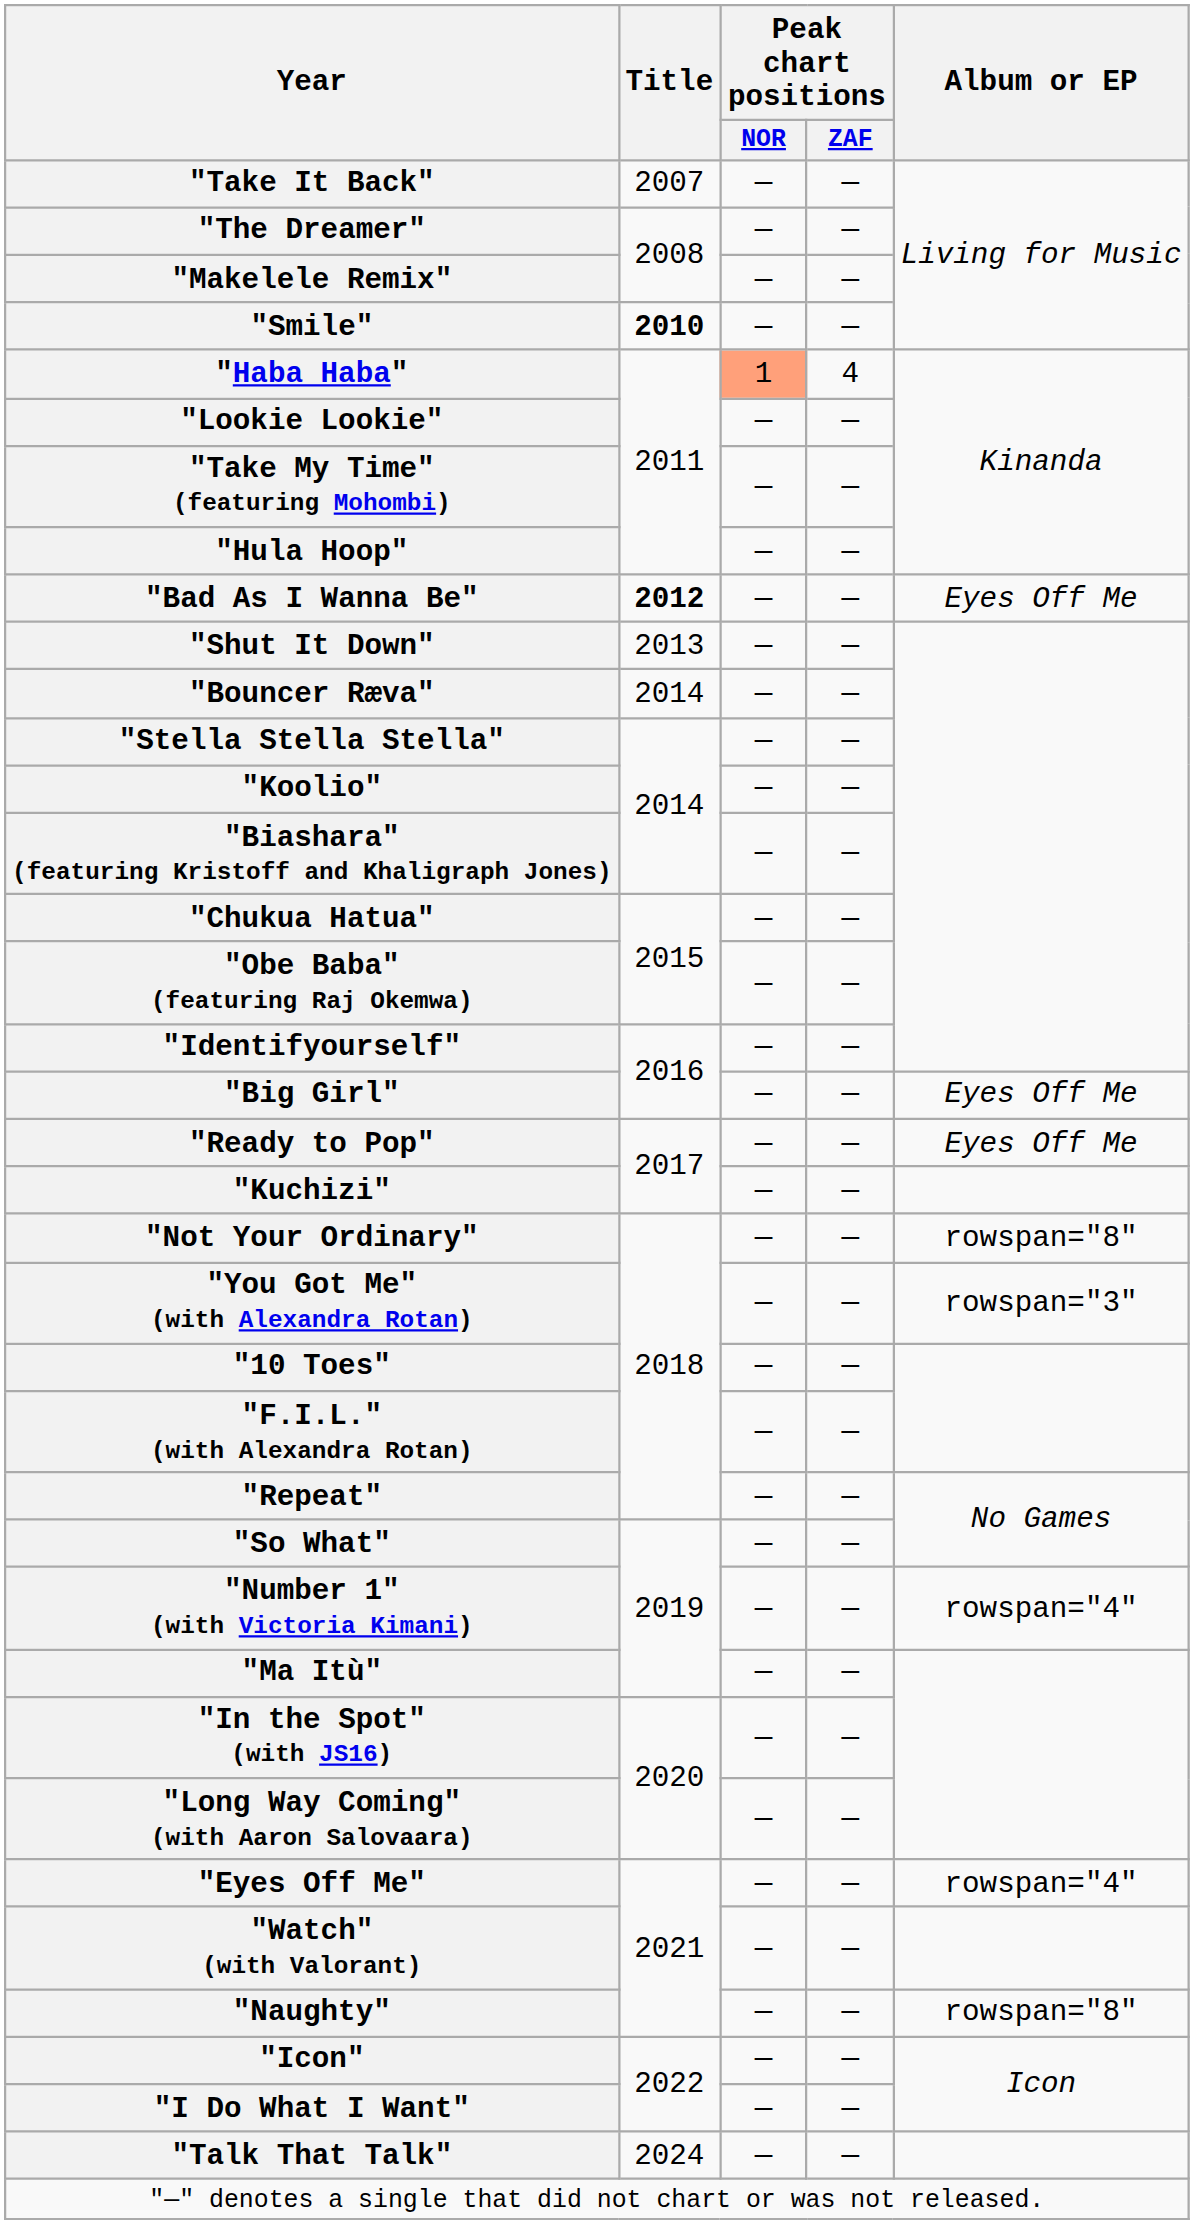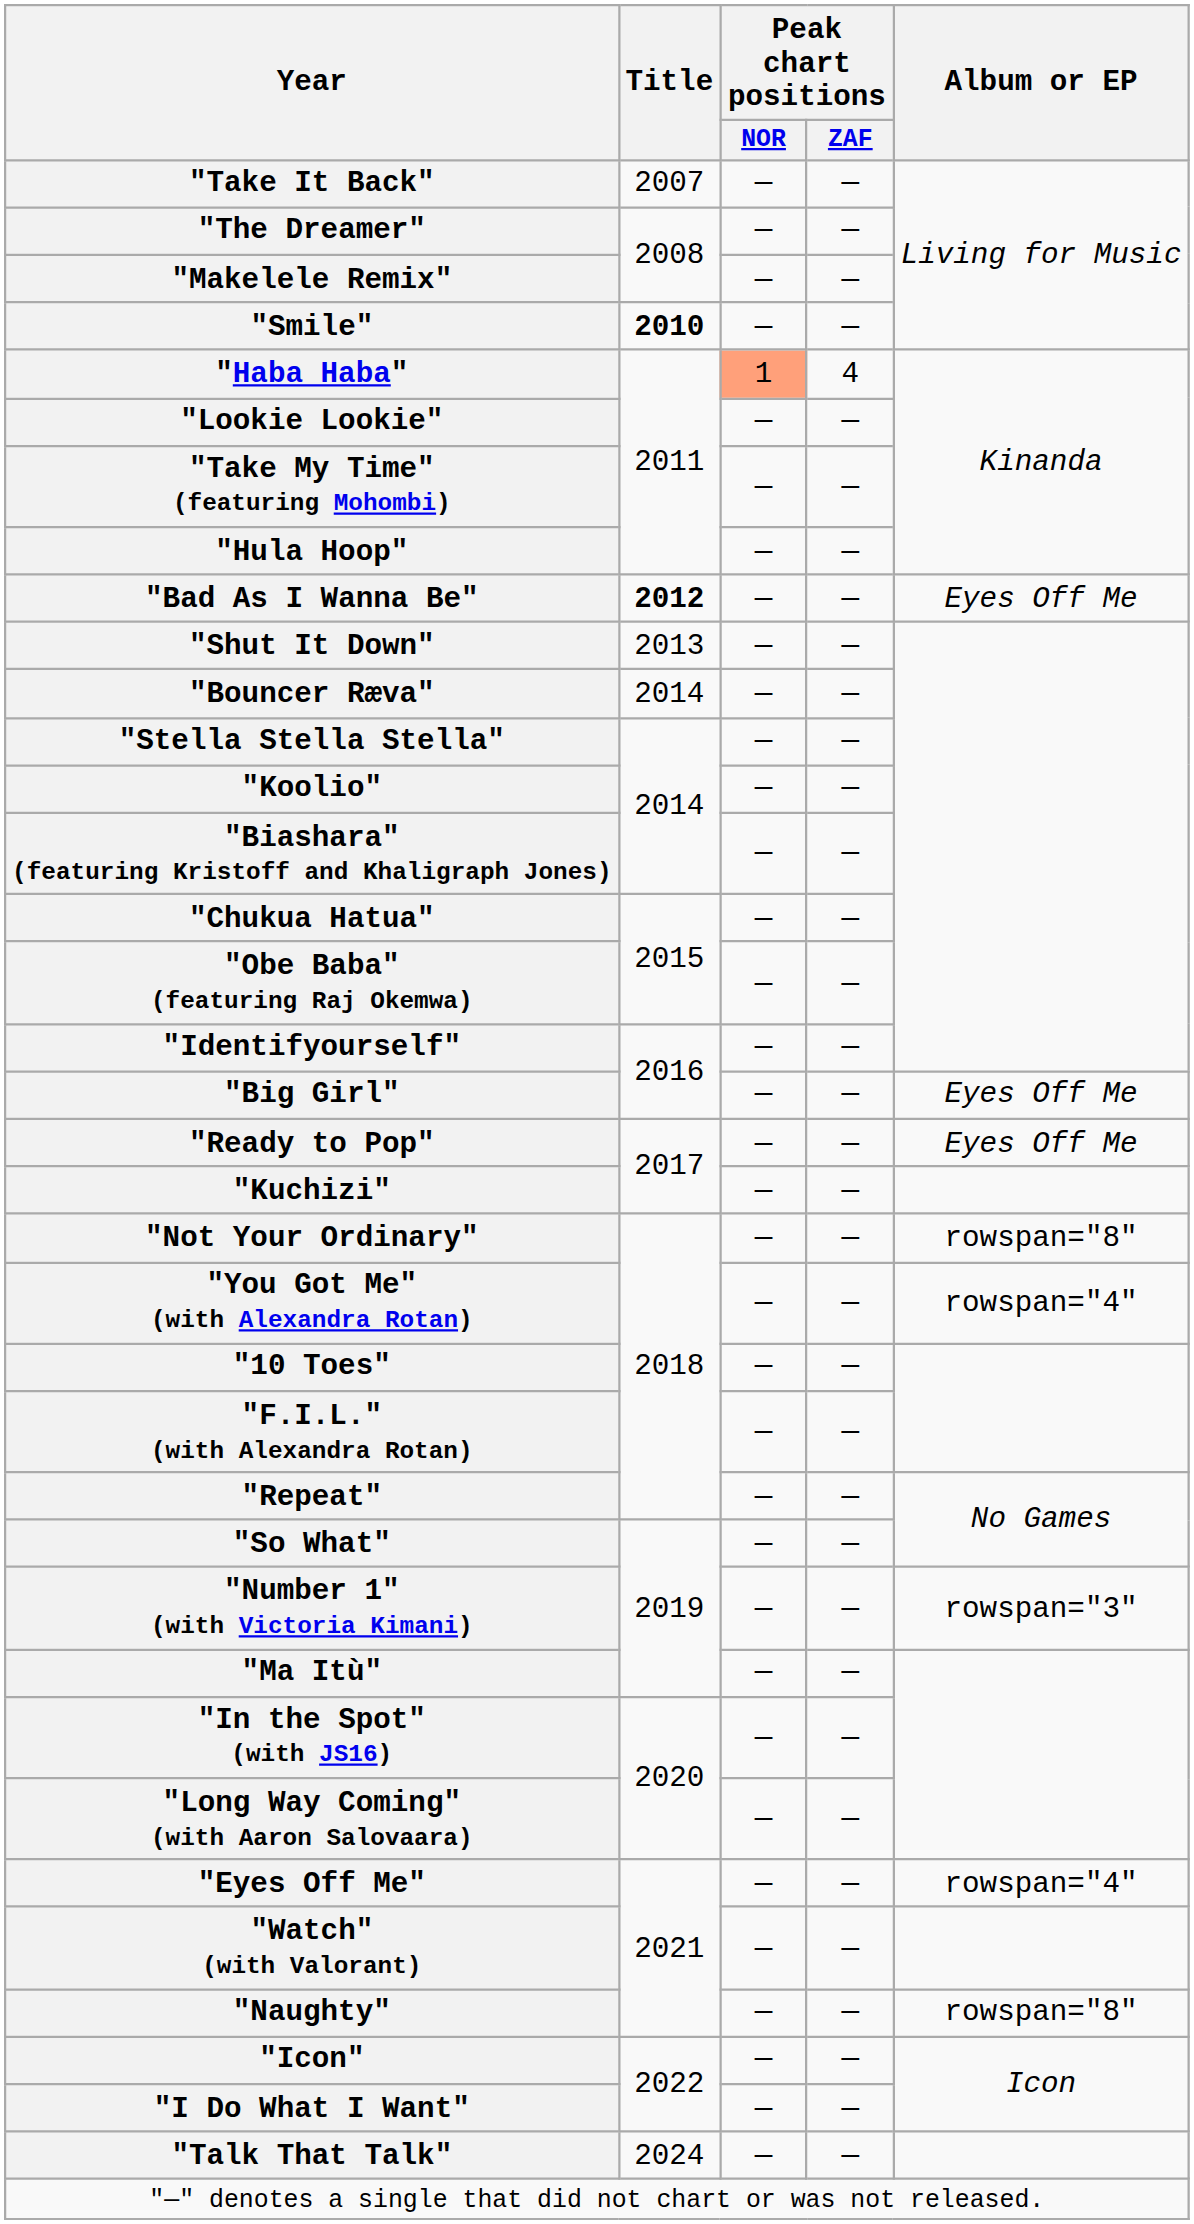(1041, 1303) rowspan="3" -> (1041, 1303) rowspan="4"
(1041, 1608) rowspan="4" -> (1041, 1608) rowspan="3"
